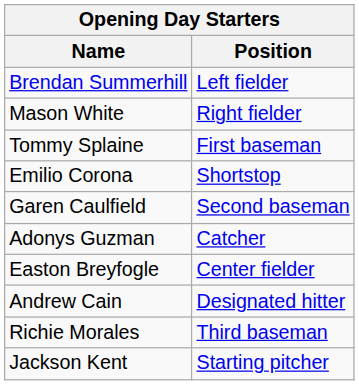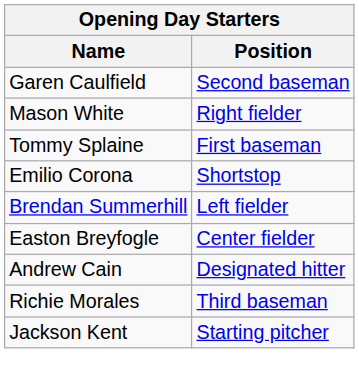rows swapped: (98, 82) <-> (78, 207)
- row: (82, 238)
